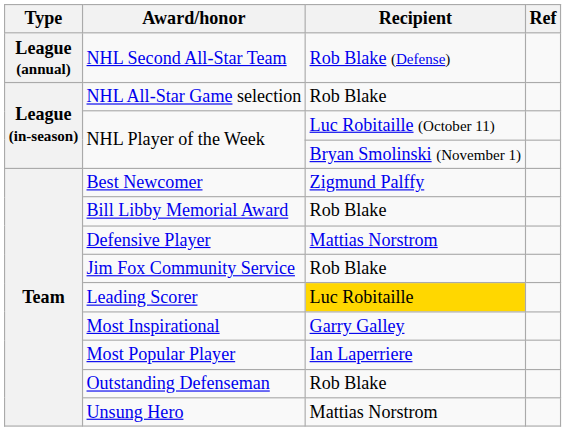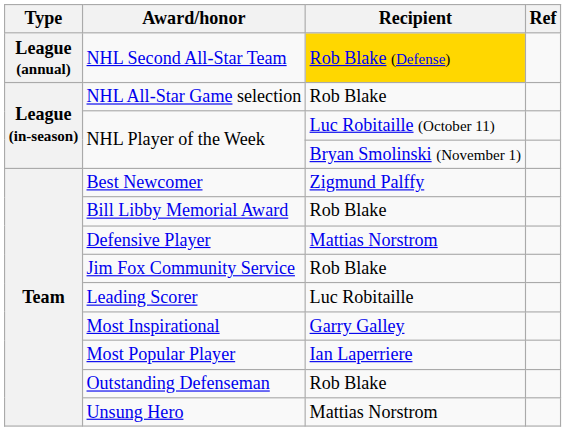(380, 57) no background -> (380, 57) gold background
(362, 297) gold background -> (362, 297) no background
